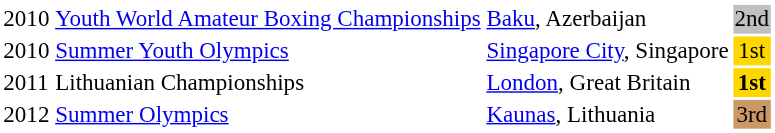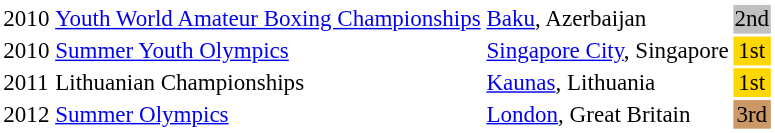(588, 82) London, Great Britain -> (571, 82) Kaunas, Lithuania
(752, 82) bold -> (752, 82) normal
(571, 114) Kaunas, Lithuania -> (588, 114) London, Great Britain
